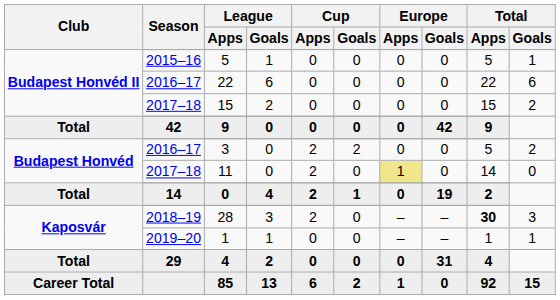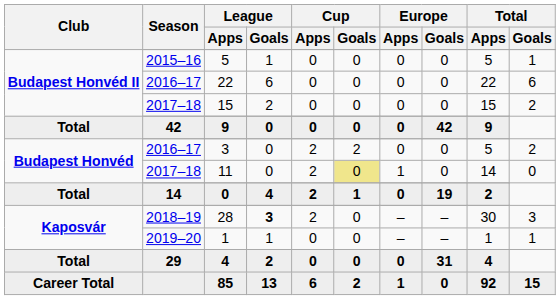(357, 172) no background -> (357, 172) khaki background
(401, 172) khaki background -> (401, 172) no background
(269, 217) normal -> (269, 217) bold
(488, 217) bold -> (488, 217) normal
